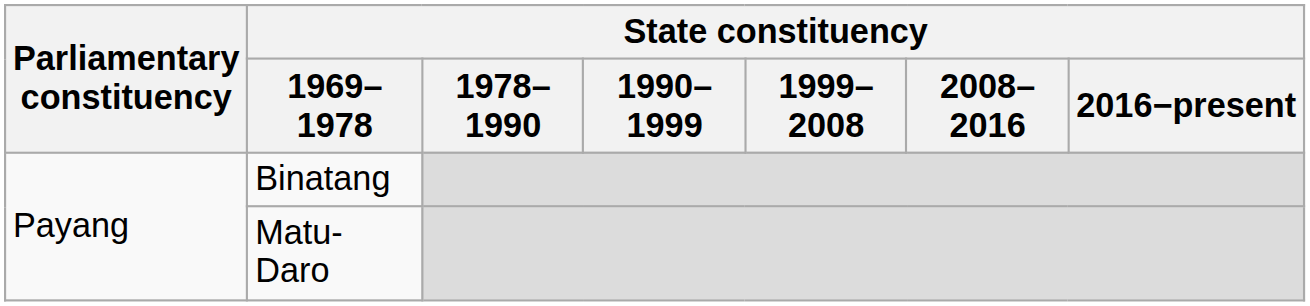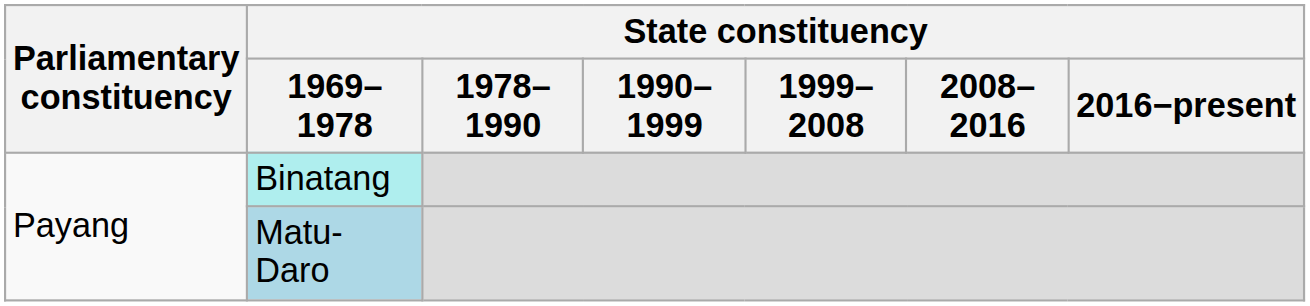(323, 178) no background -> (323, 178) paleturquoise background
(299, 252) no background -> (299, 252) lightblue background
